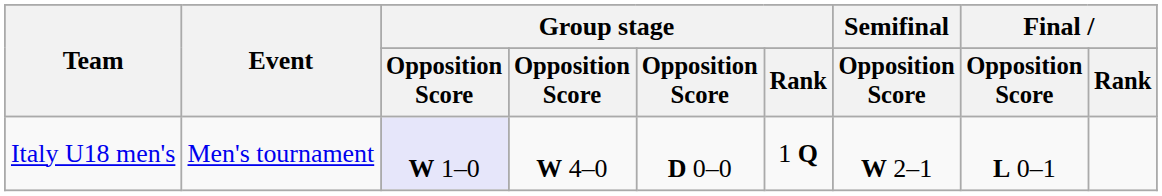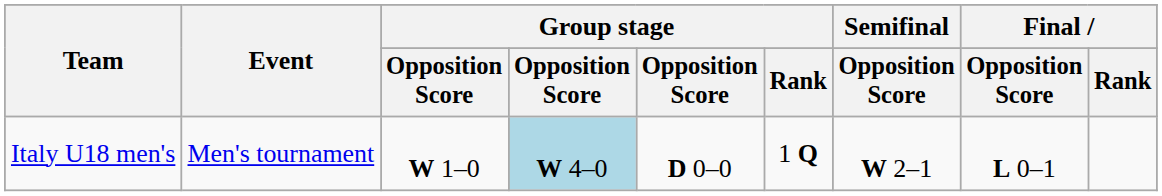(444, 168) lavender background -> (444, 168) no background
(572, 168) no background -> (572, 168) lightblue background
